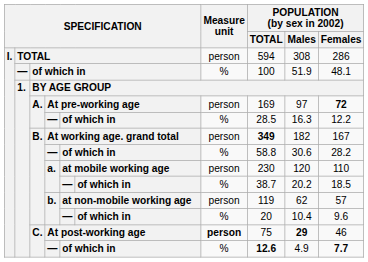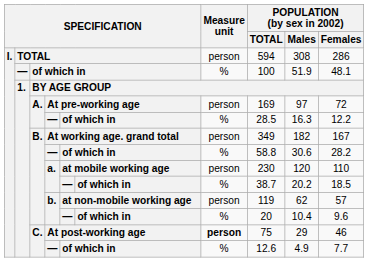(341, 104) bold -> (341, 104) normal
(266, 136) bold -> (266, 136) normal
(302, 232) bold -> (302, 232) normal
(266, 248) bold -> (266, 248) normal
(341, 248) bold -> (341, 248) normal
